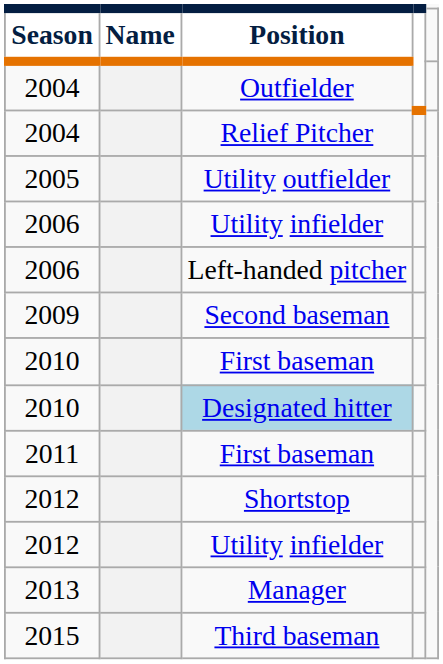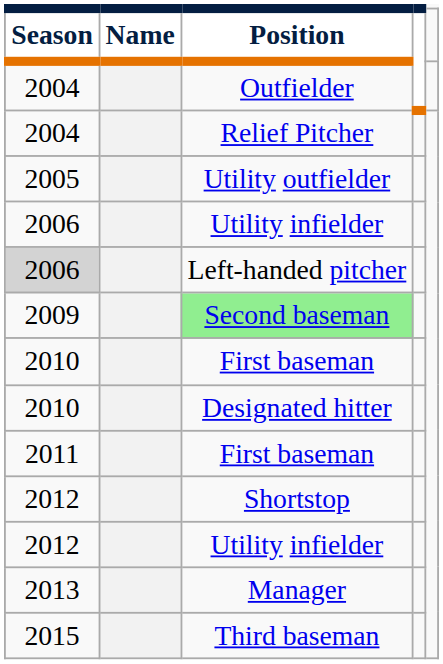(52, 270) no background -> (52, 270) lightgrey background
(297, 315) no background -> (297, 315) lightgreen background
(297, 406) lightblue background -> (297, 406) no background
